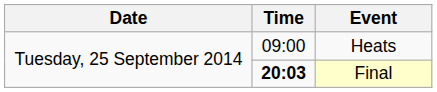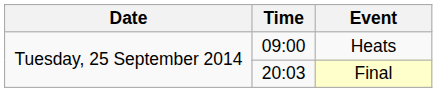(284, 73) bold -> (284, 73) normal
